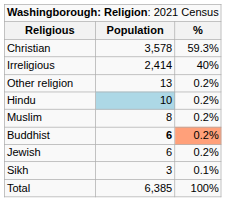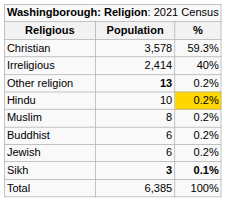(166, 83) normal -> (166, 83) bold
(166, 100) lightblue background -> (166, 100) no background
(206, 100) no background -> (206, 100) gold background
(169, 135) bold -> (169, 135) normal
(206, 135) lightsalmon background -> (206, 135) no background
(169, 170) normal -> (169, 170) bold
(206, 170) normal -> (206, 170) bold
